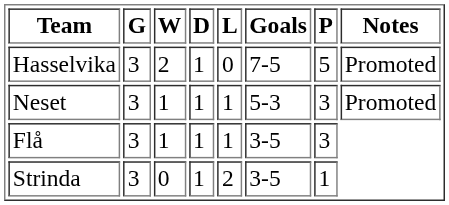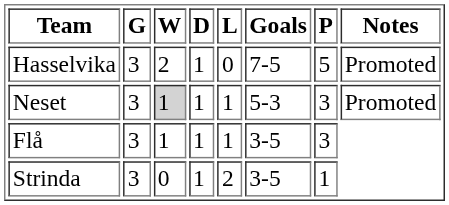(164, 102) no background -> (164, 102) lightgrey background
